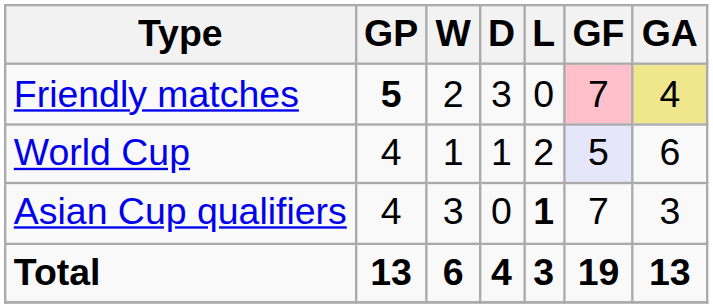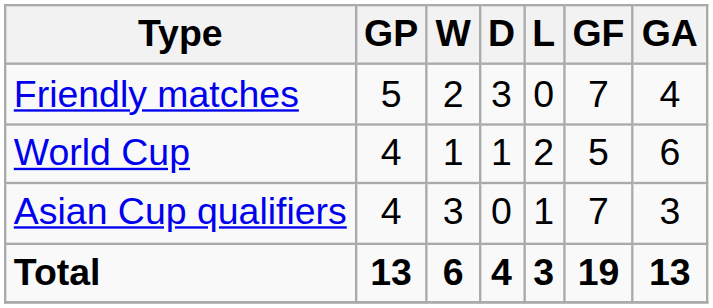(391, 93) bold -> (391, 93) normal
(598, 93) pink background -> (598, 93) no background
(670, 93) khaki background -> (670, 93) no background
(598, 152) lavender background -> (598, 152) no background
(544, 212) bold -> (544, 212) normal
